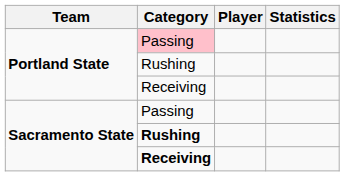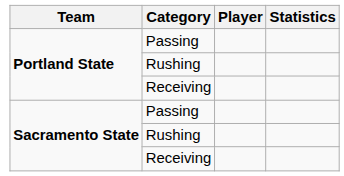(167, 40) pink background -> (172, 40) no background
(171, 135) bold -> (173, 135) normal
(176, 158) bold -> (179, 158) normal
